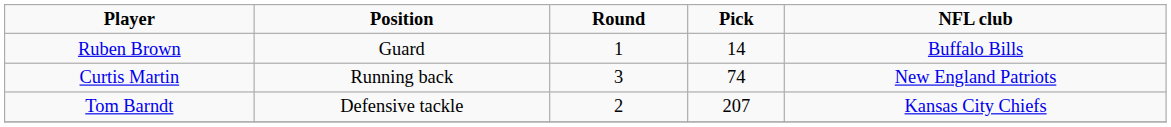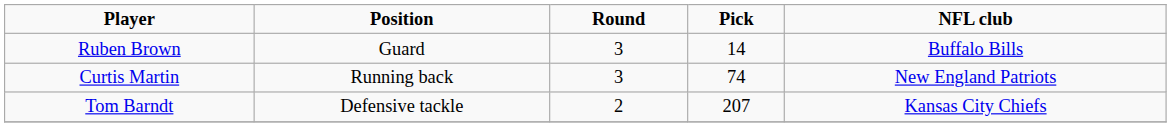(619, 48) 1 -> (619, 48) 3
